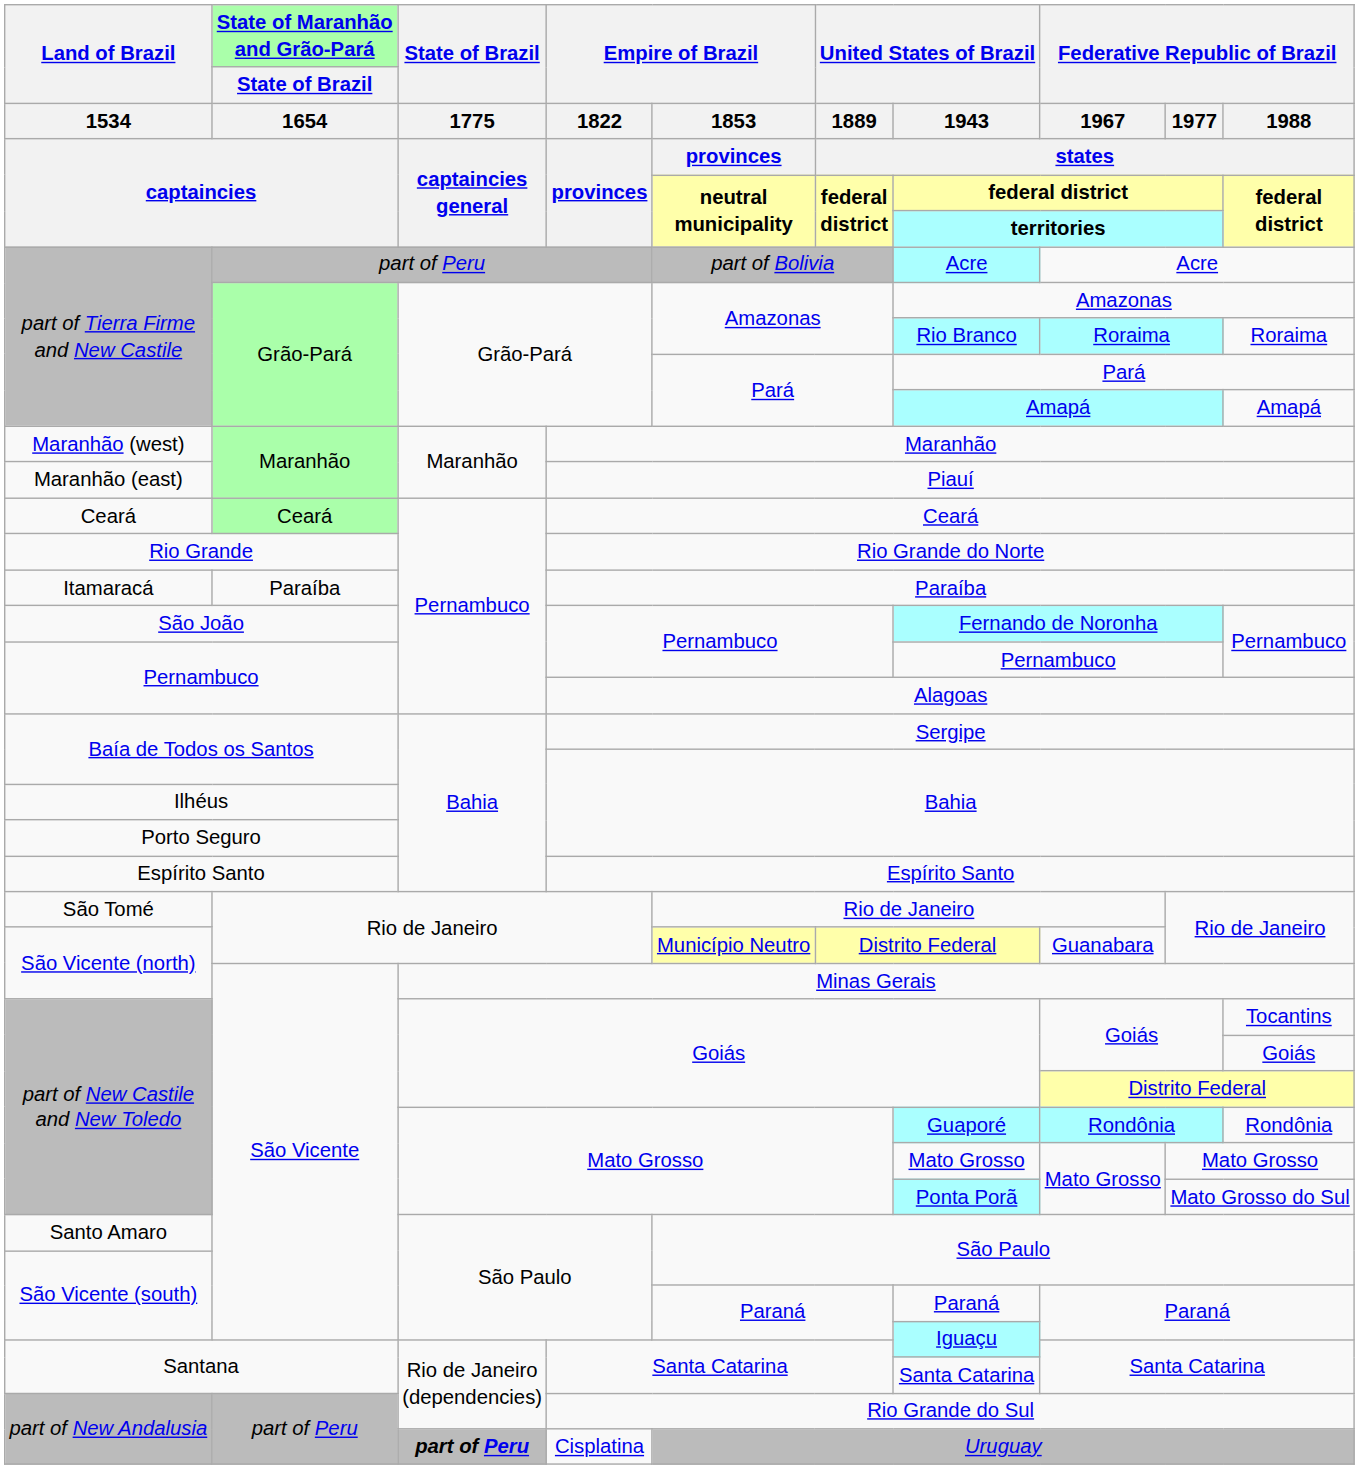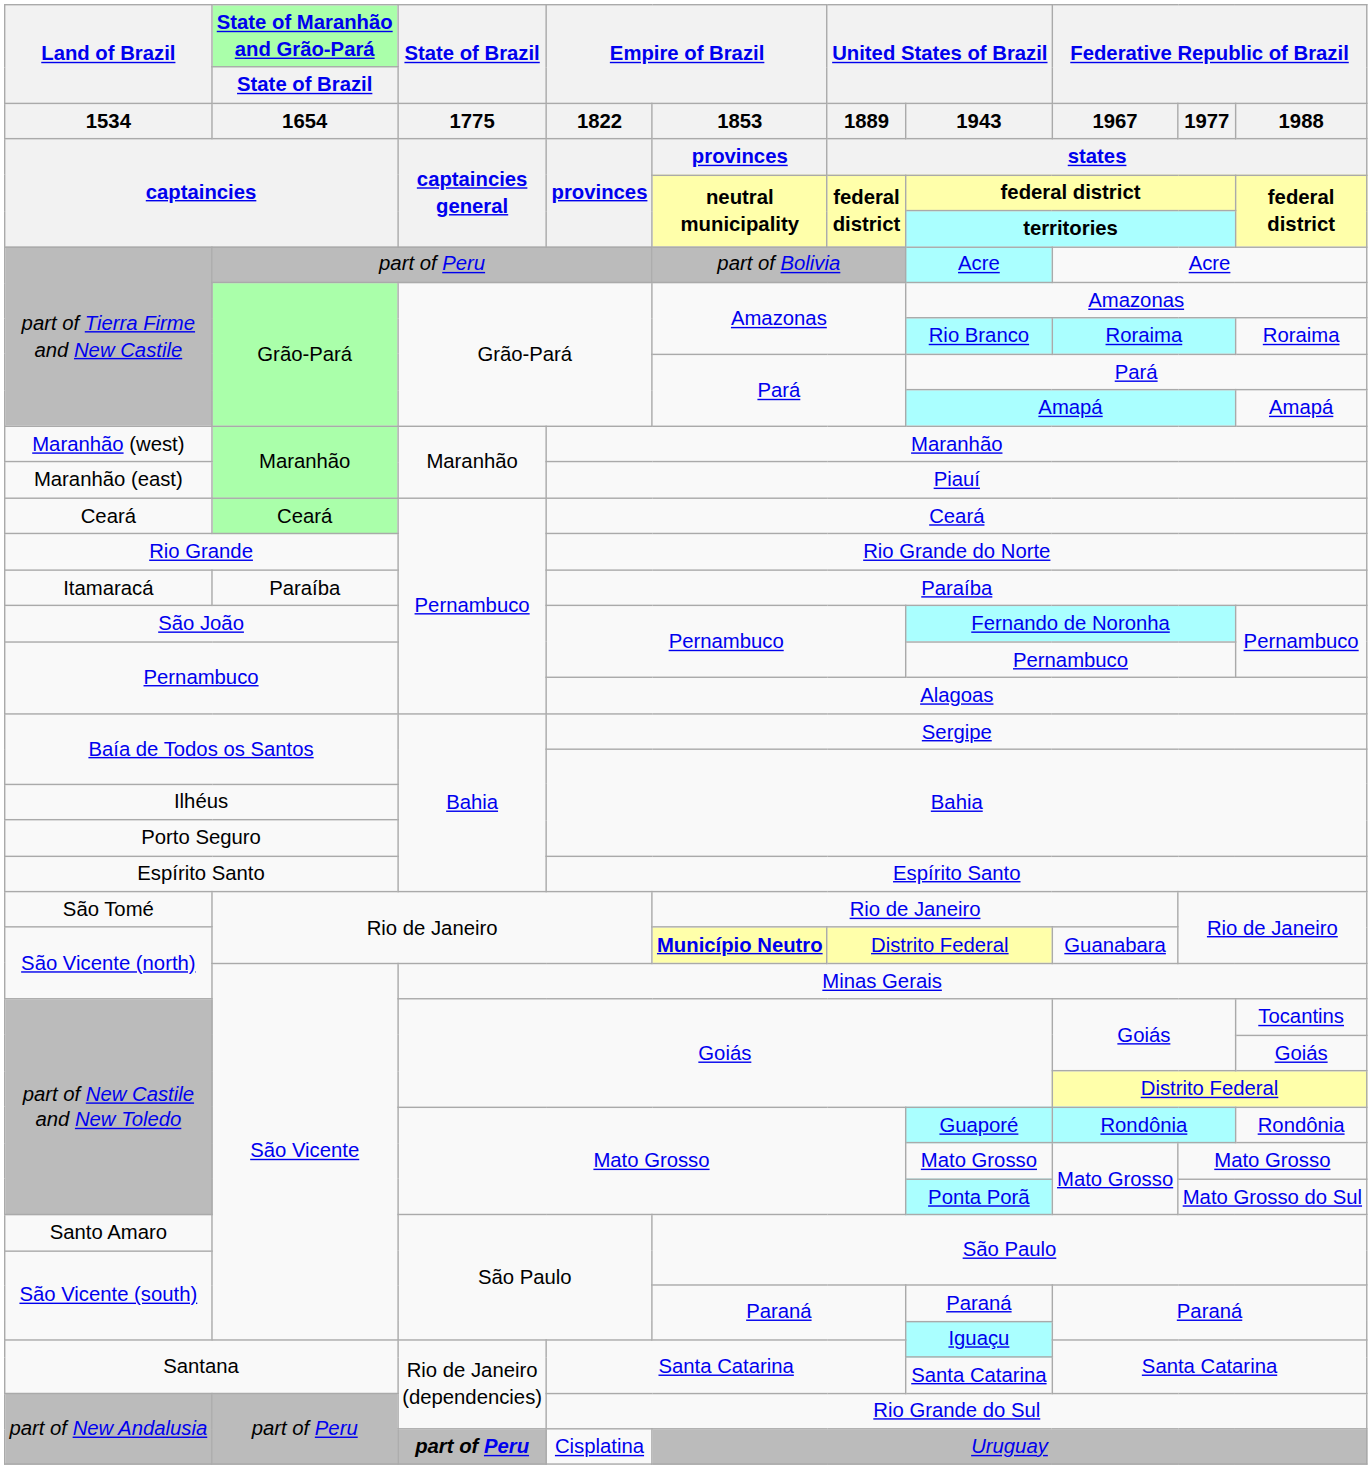(734, 945) normal -> (740, 945) bold
